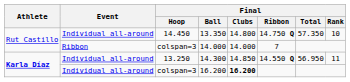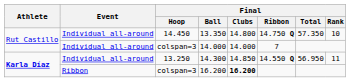(75, 46) Ribbon -> (108, 46) Individual all-around
(108, 70) Individual all-around -> (75, 70) Ribbon
